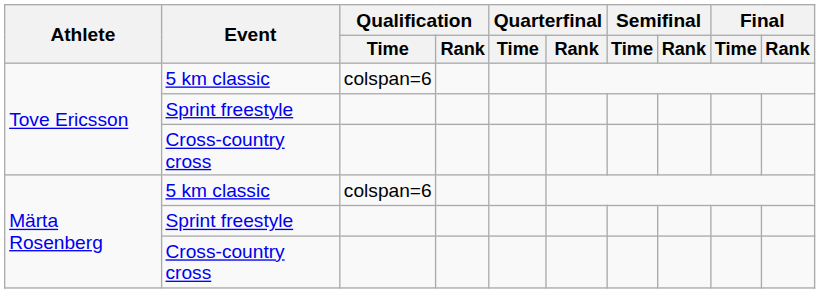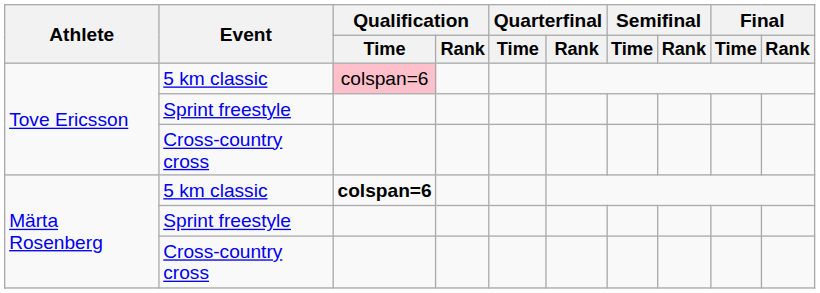(388, 79) no background -> (385, 79) pink background
(388, 191) normal -> (385, 191) bold
